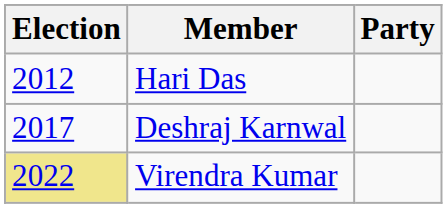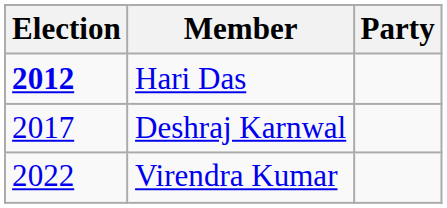(43, 78) normal -> (43, 78) bold
(43, 176) khaki background -> (43, 176) no background
